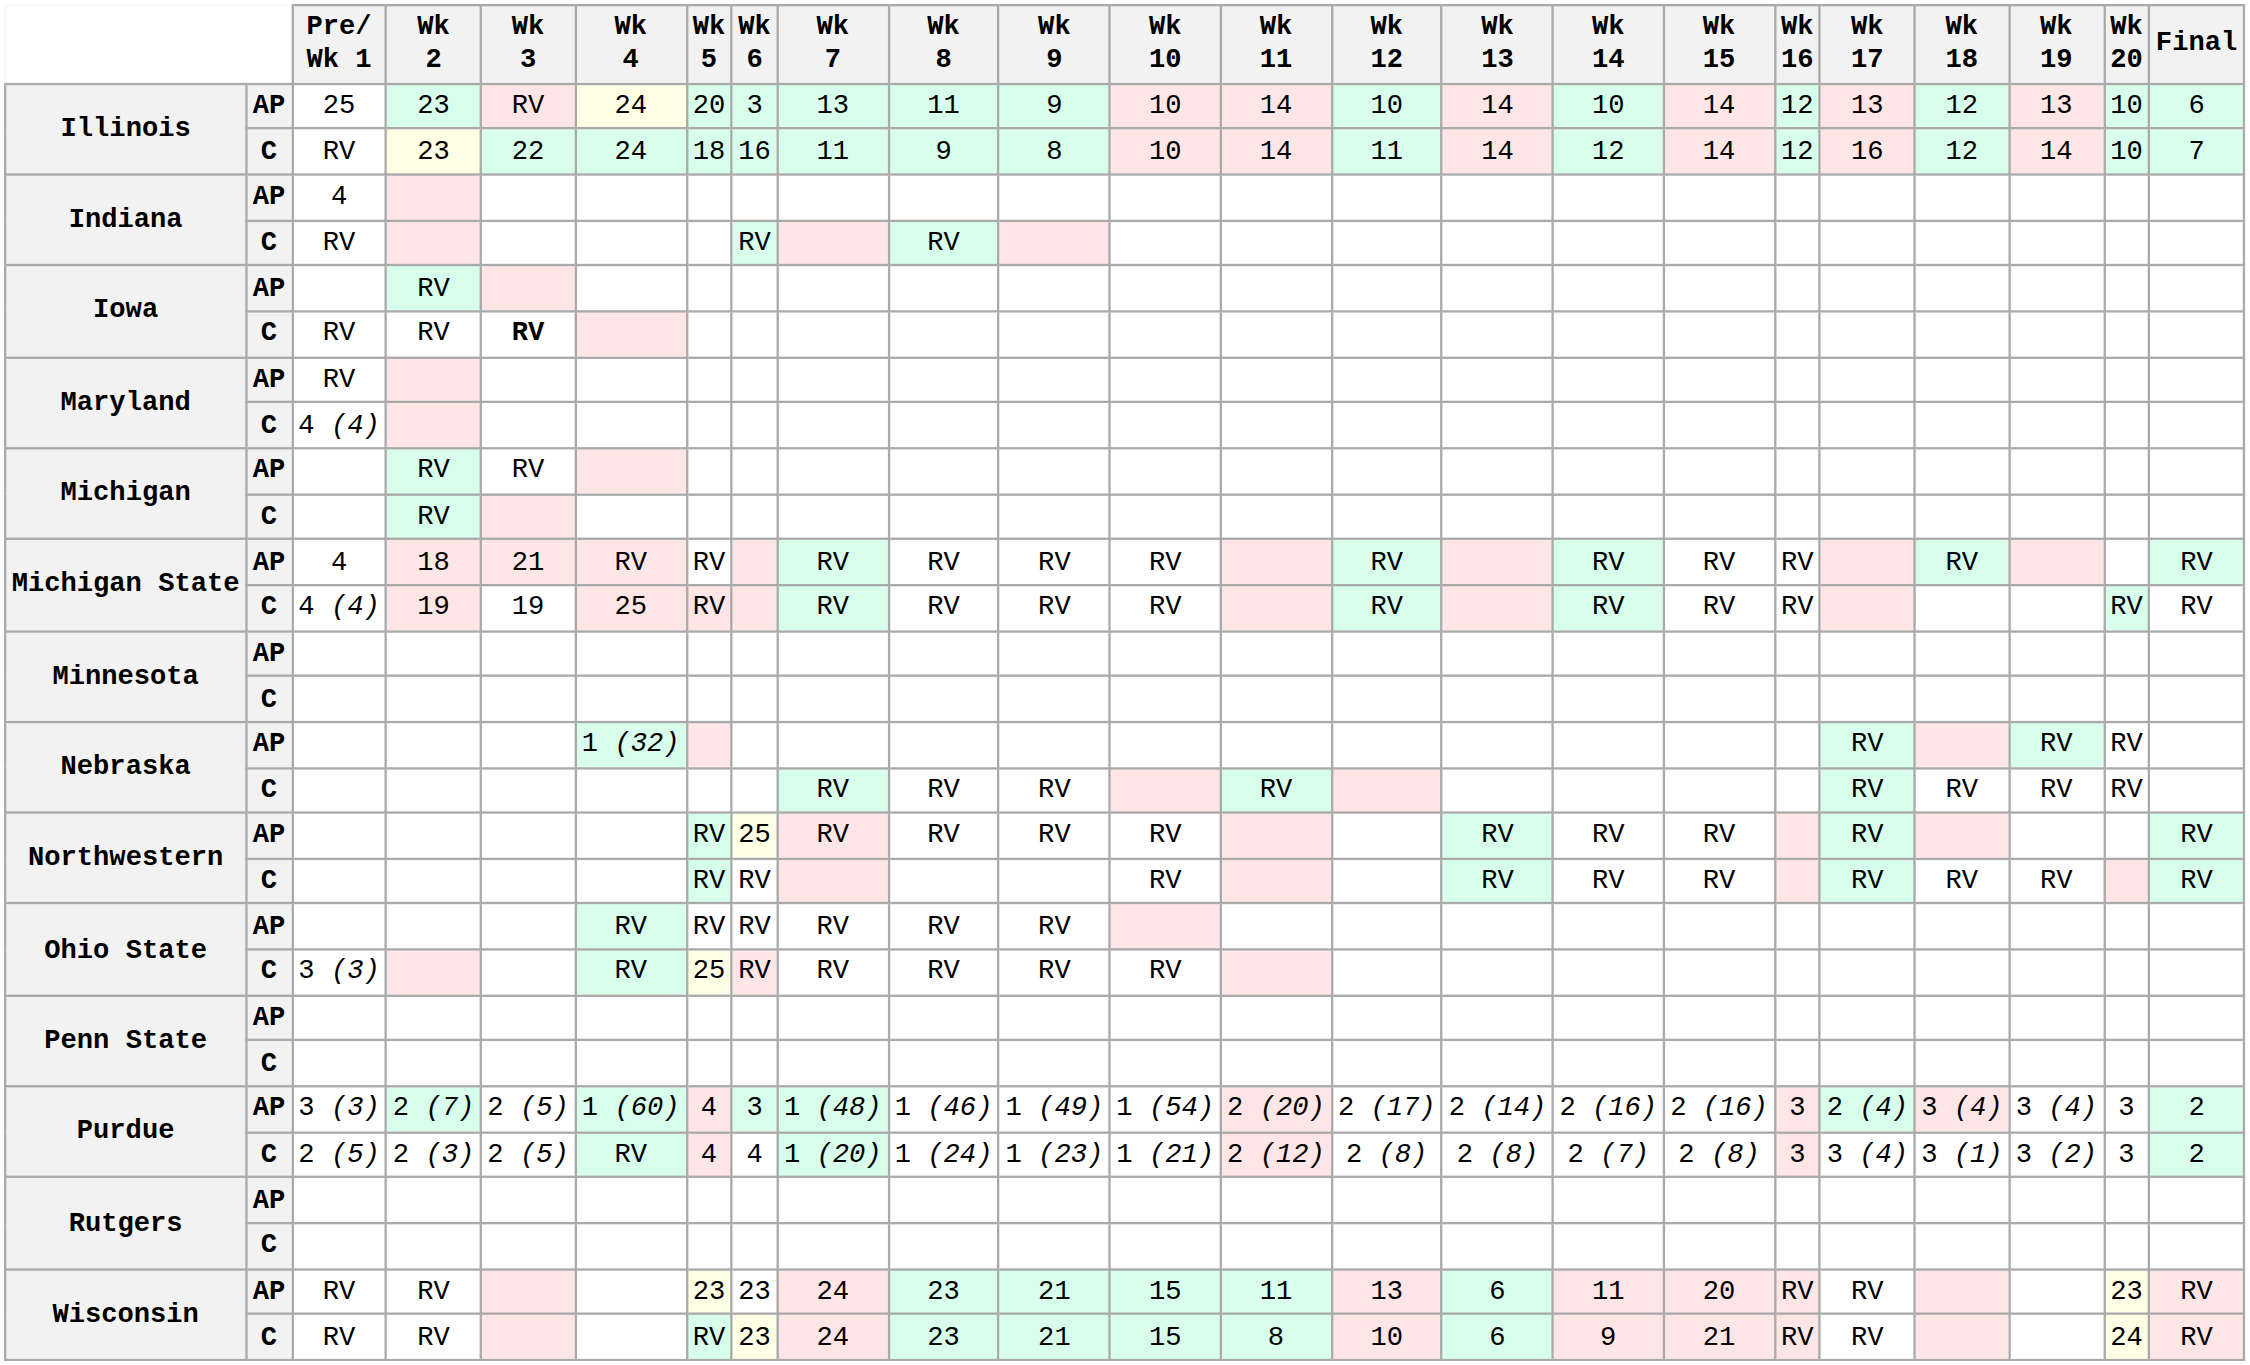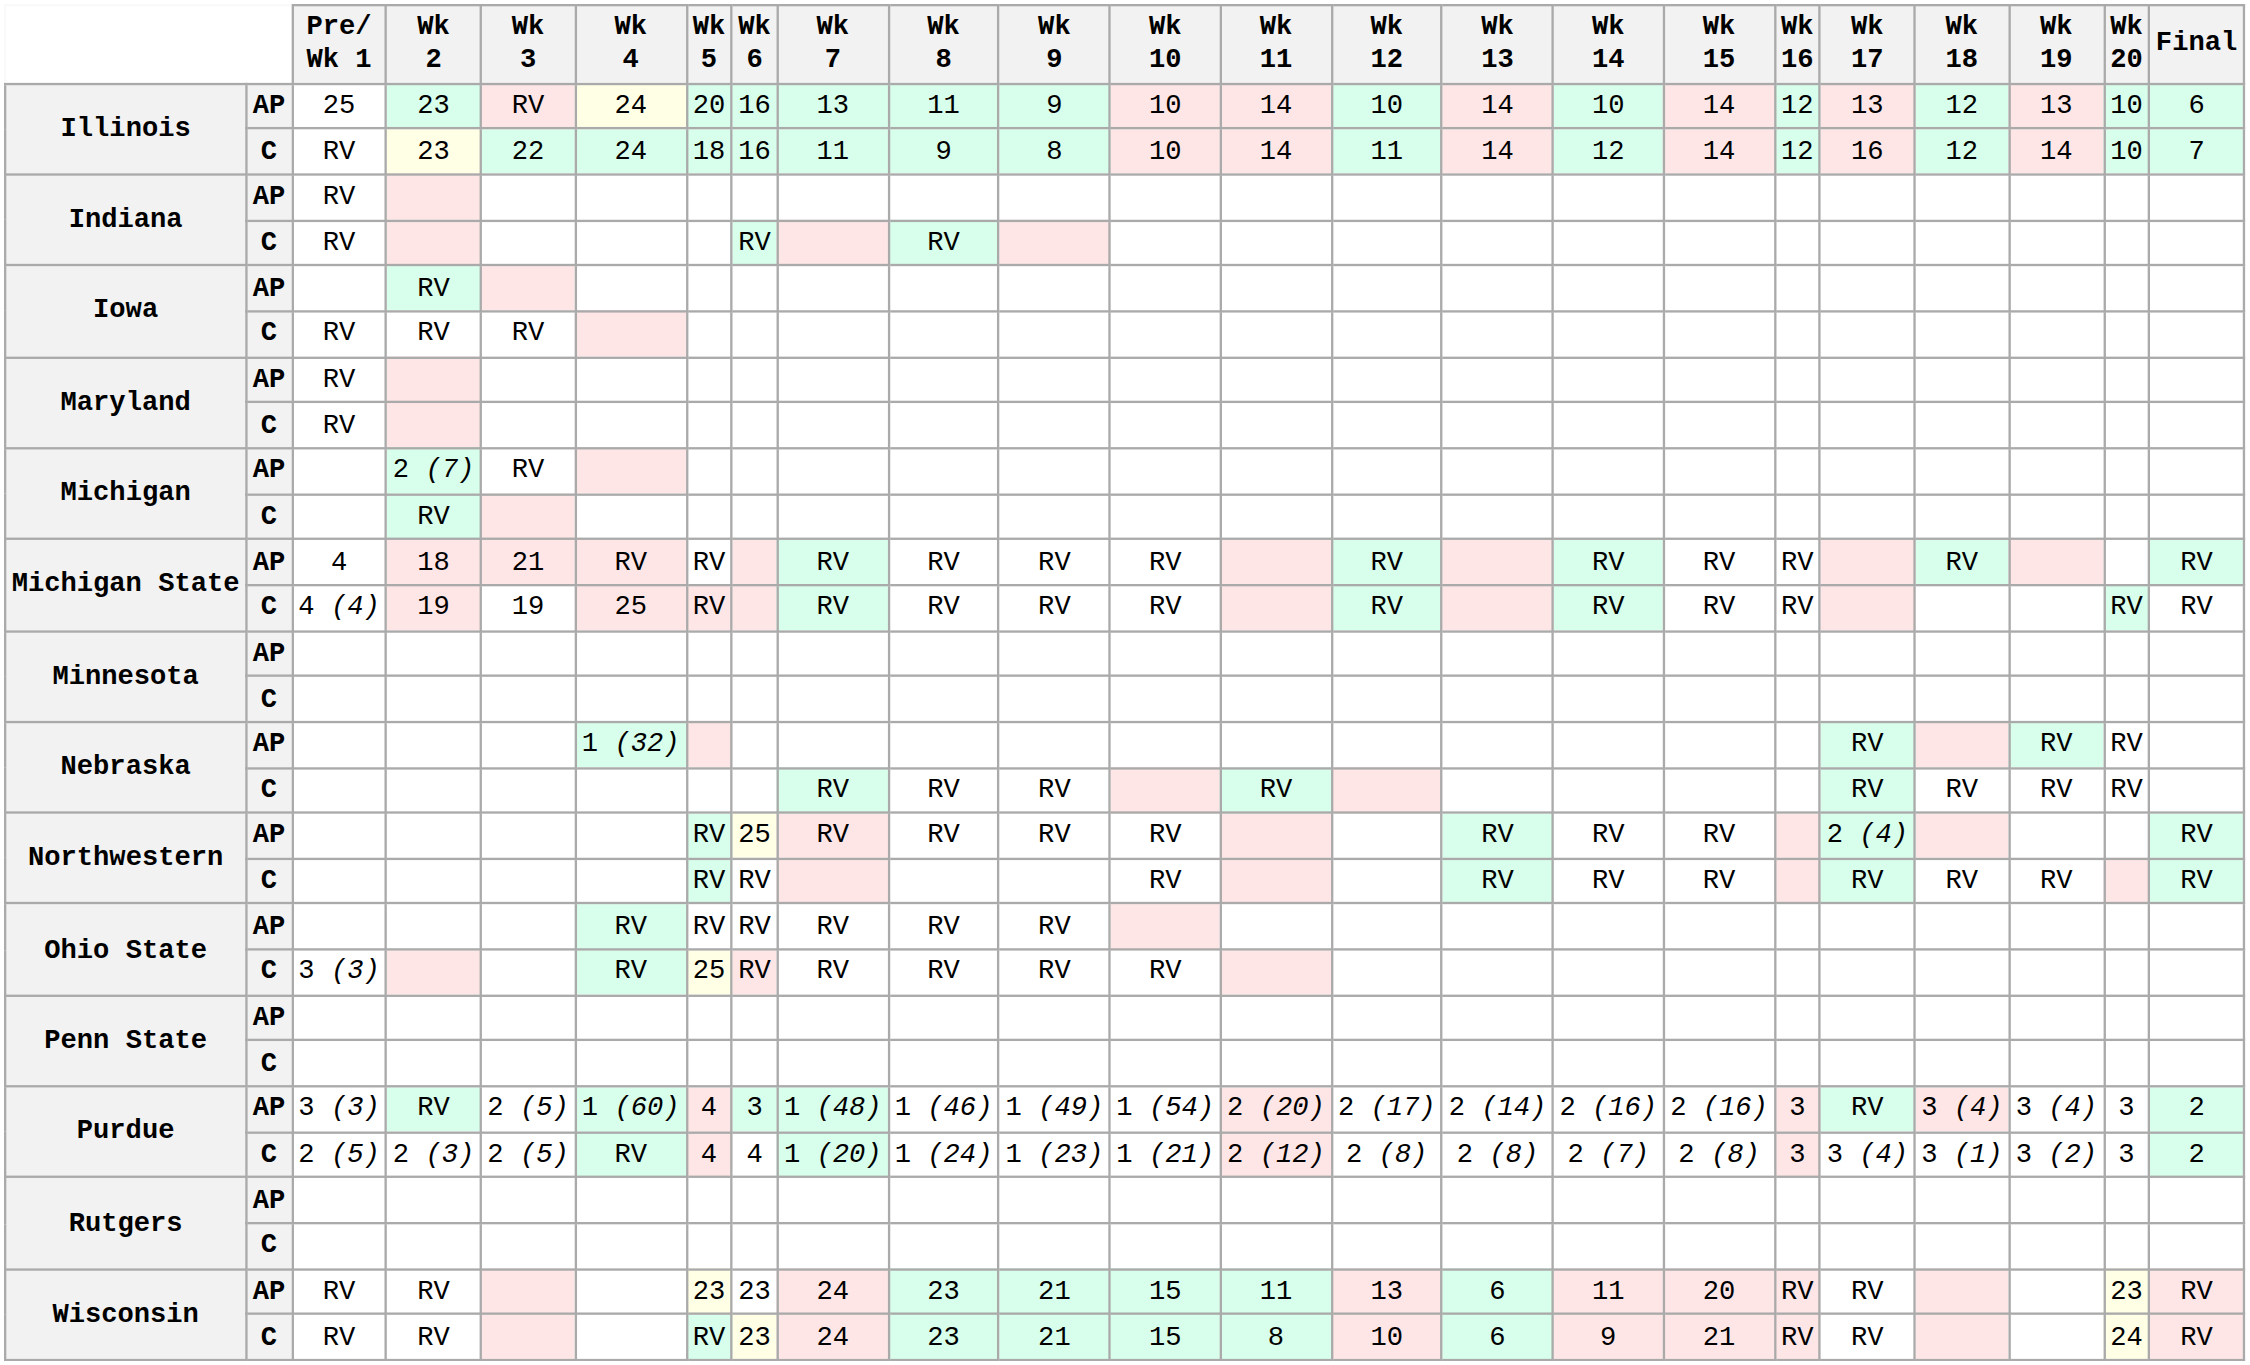(755, 106) 3 -> (755, 106) 16
(339, 197) 4 -> (339, 197) RV
(528, 334) bold -> (528, 334) normal
(339, 425) 4 (4) -> (339, 425) RV
(434, 471) RV -> (434, 471) 2 (7)
(1867, 835) RV -> (1867, 835) 2 (4)
(434, 1109) 2 (7) -> (434, 1109) RV
(1867, 1109) 2 (4) -> (1867, 1109) RV
